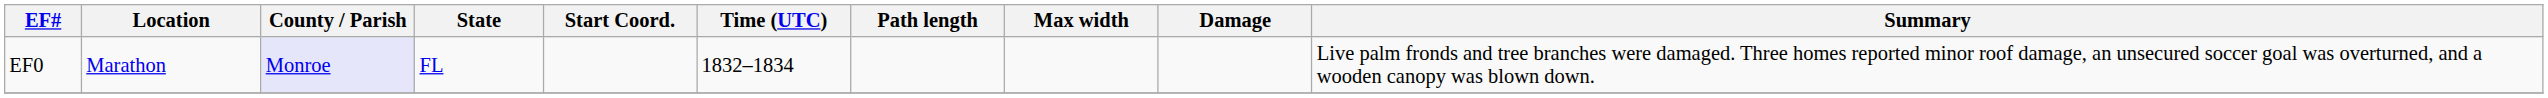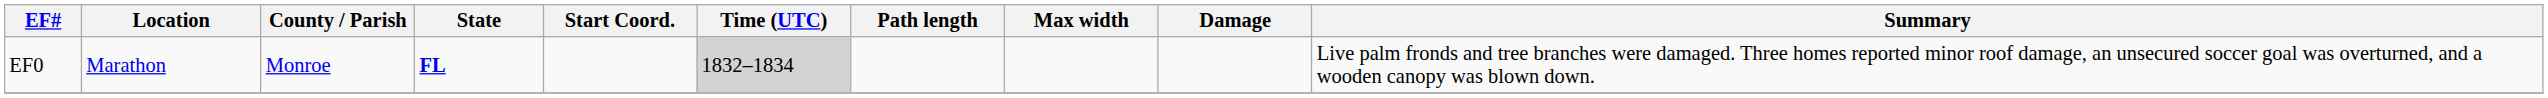(298, 64) lavender background -> (298, 64) no background
(431, 64) normal -> (433, 64) bold
(748, 64) no background -> (748, 64) lightgrey background
